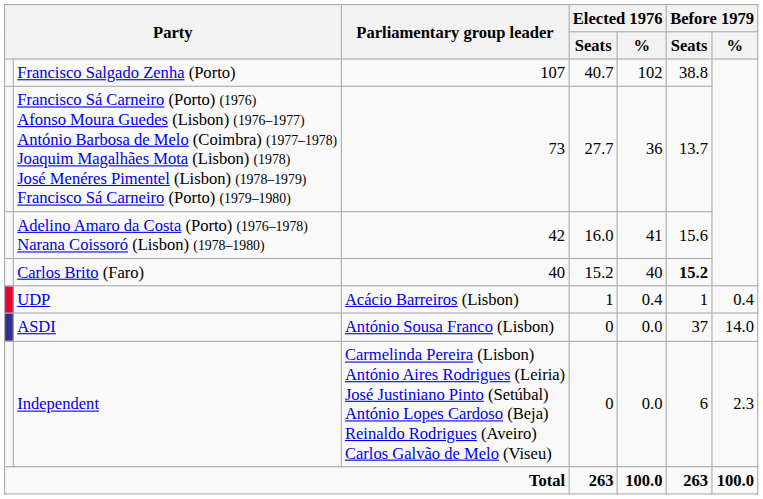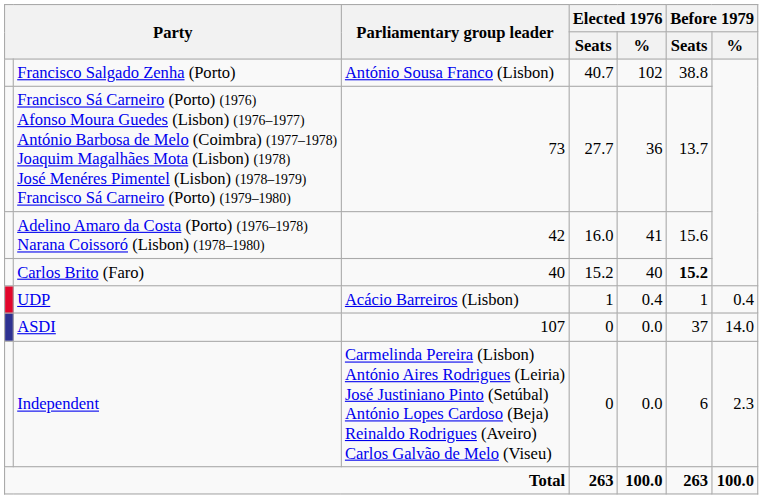(553, 72) 107 -> (450, 72) António Sousa Franco (Lisbon)
(450, 327) António Sousa Franco (Lisbon) -> (553, 327) 107
